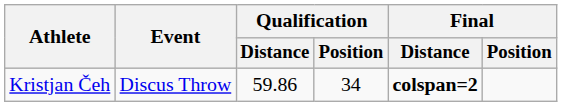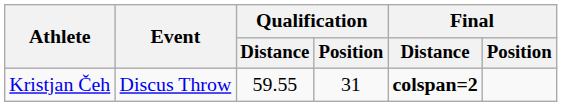(275, 85) 59.86 -> (275, 85) 59.55
(351, 85) 34 -> (351, 85) 31
